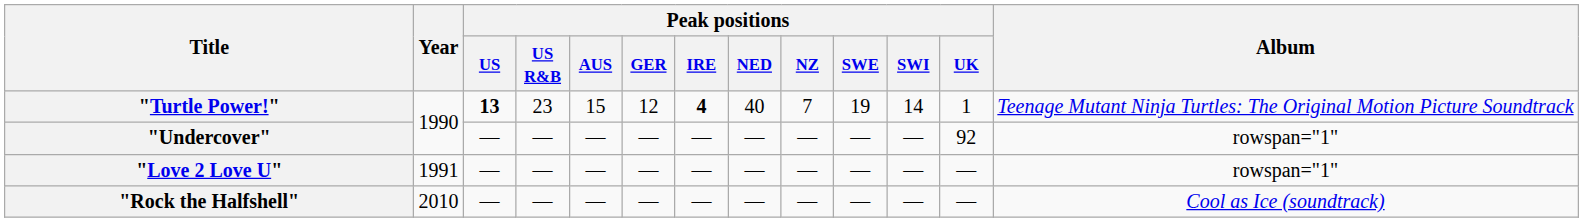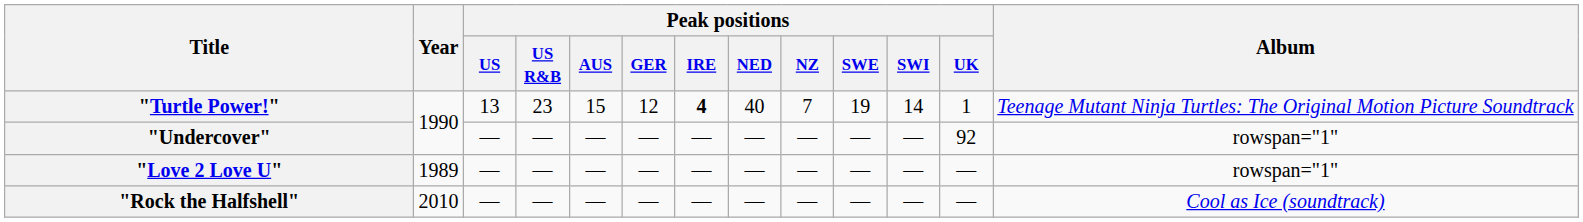(490, 106) bold -> (490, 106) normal
(438, 169) 1991 -> (438, 169) 1989
